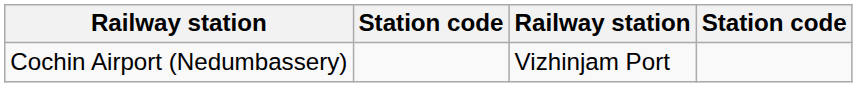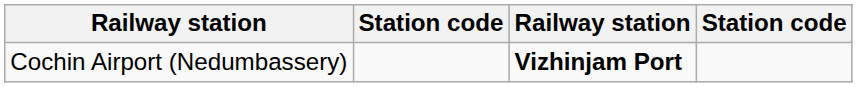(592, 61) normal -> (598, 61) bold
